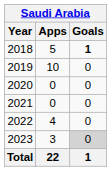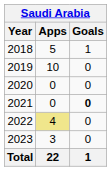(88, 49) bold -> (88, 49) normal
(88, 103) normal -> (88, 103) bold
(53, 121) no background -> (53, 121) khaki background
(88, 139) lightgrey background -> (88, 139) no background
